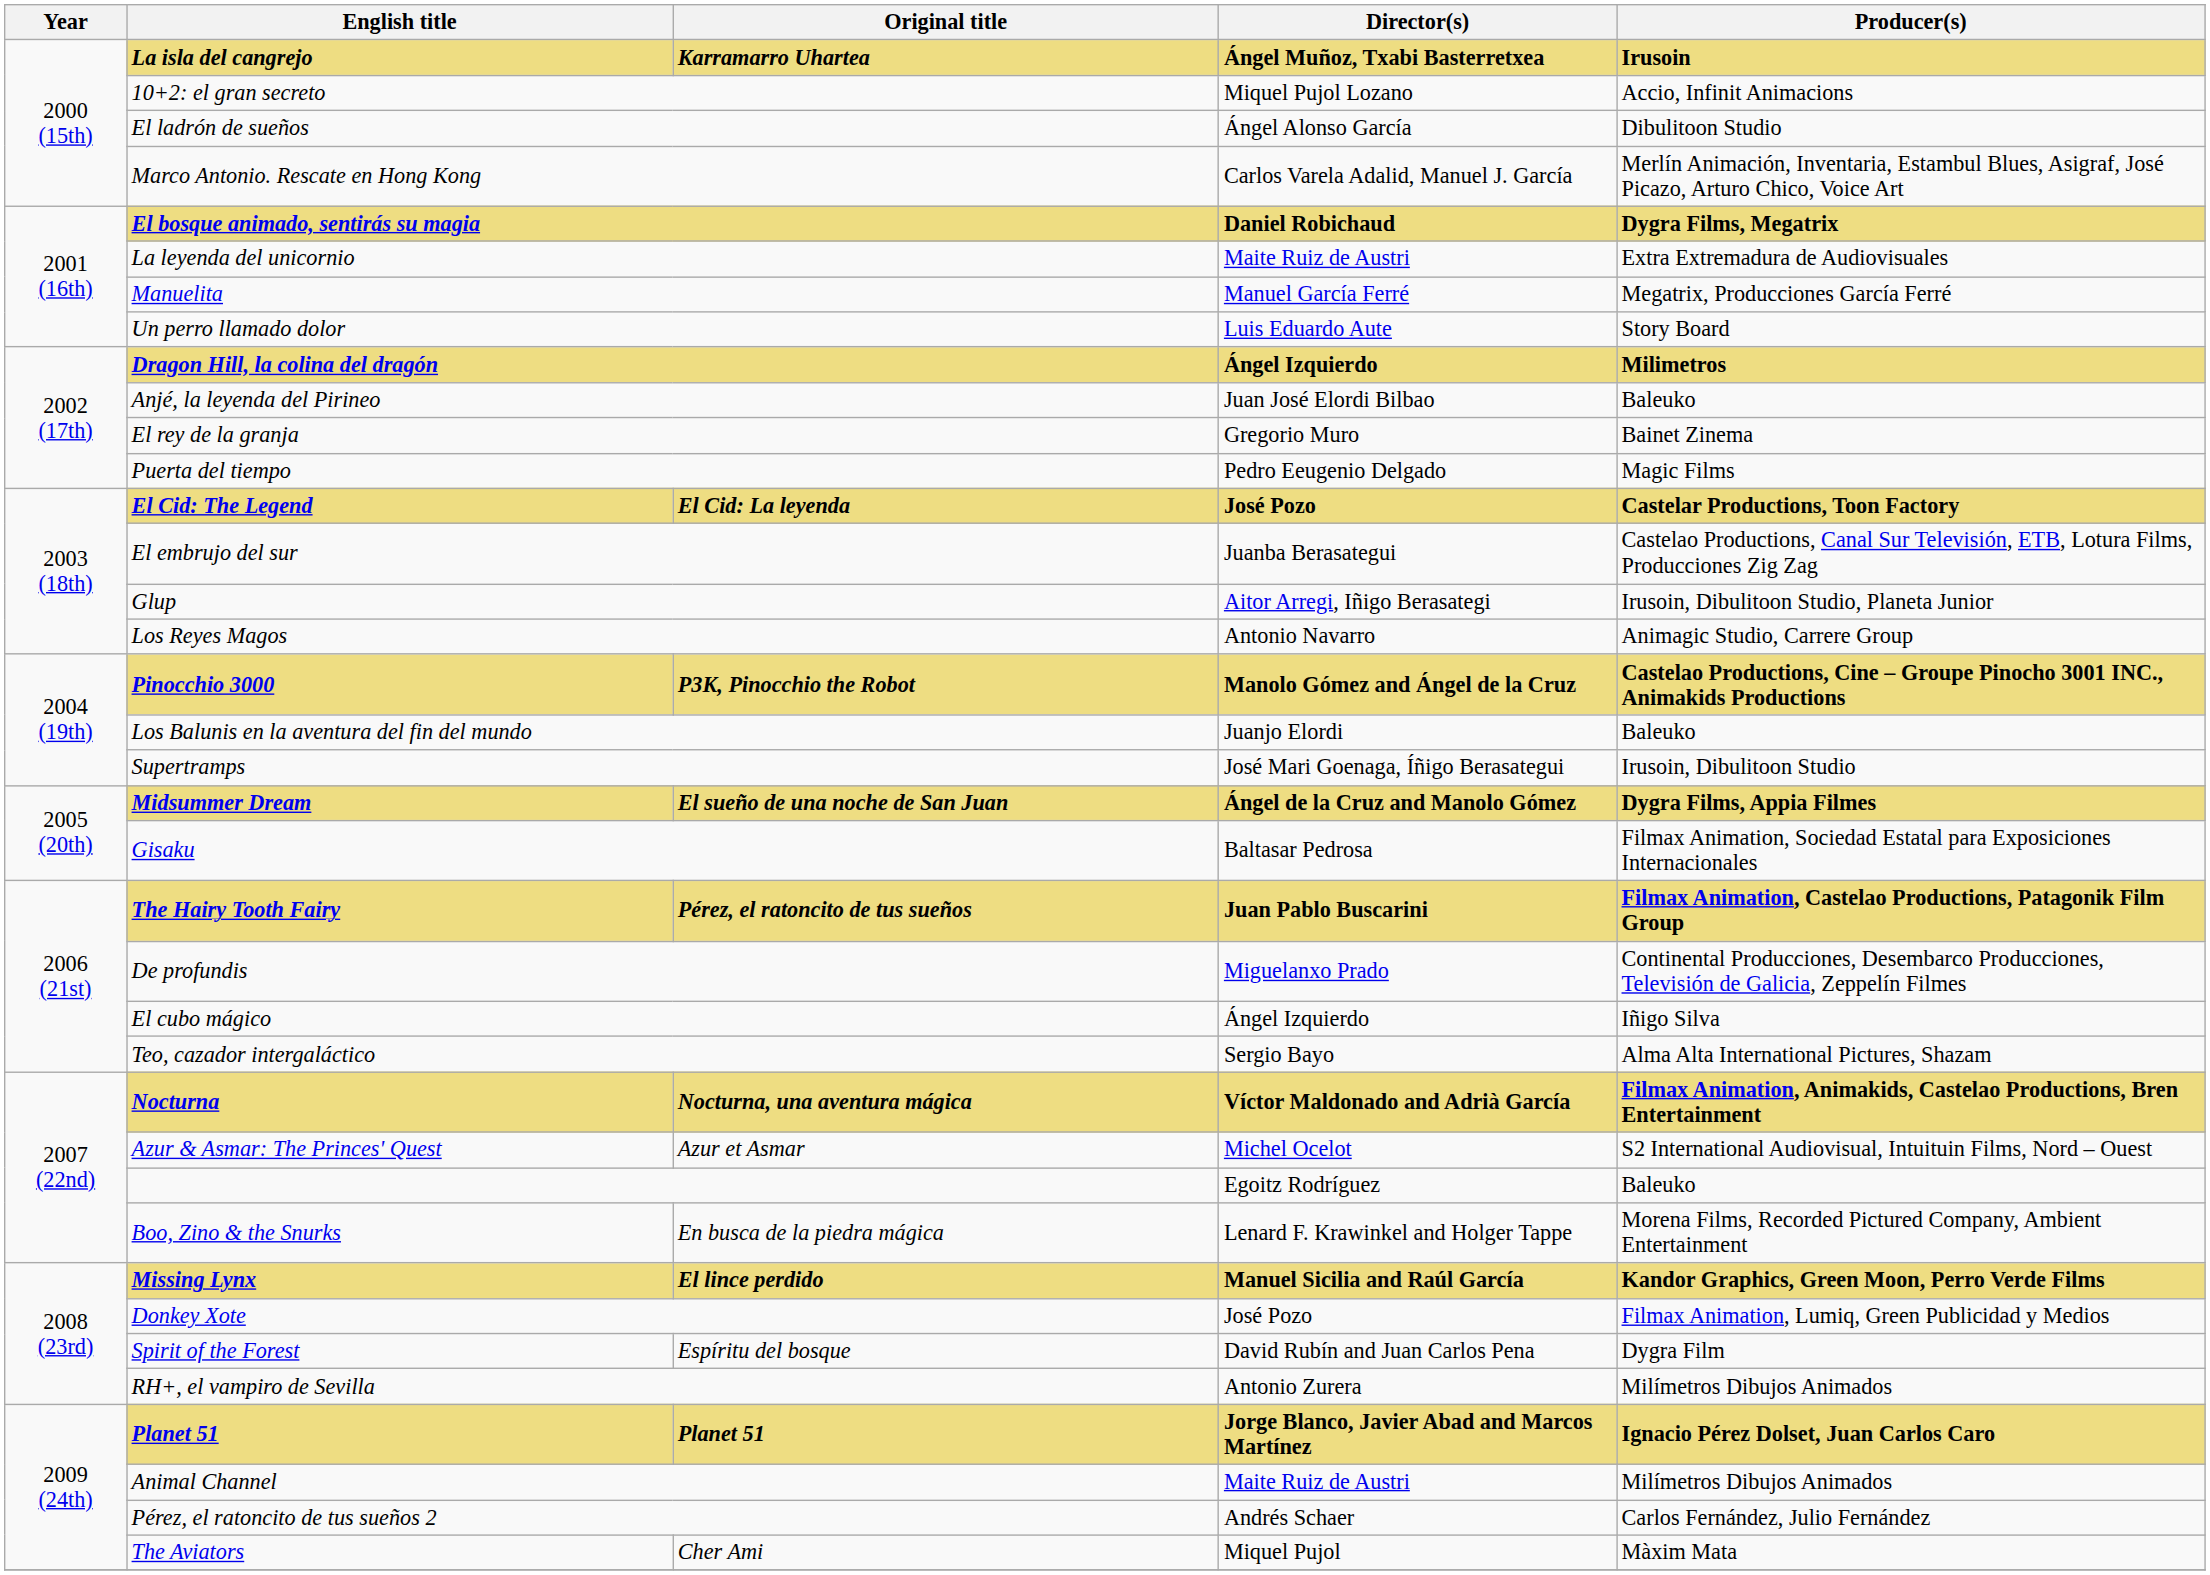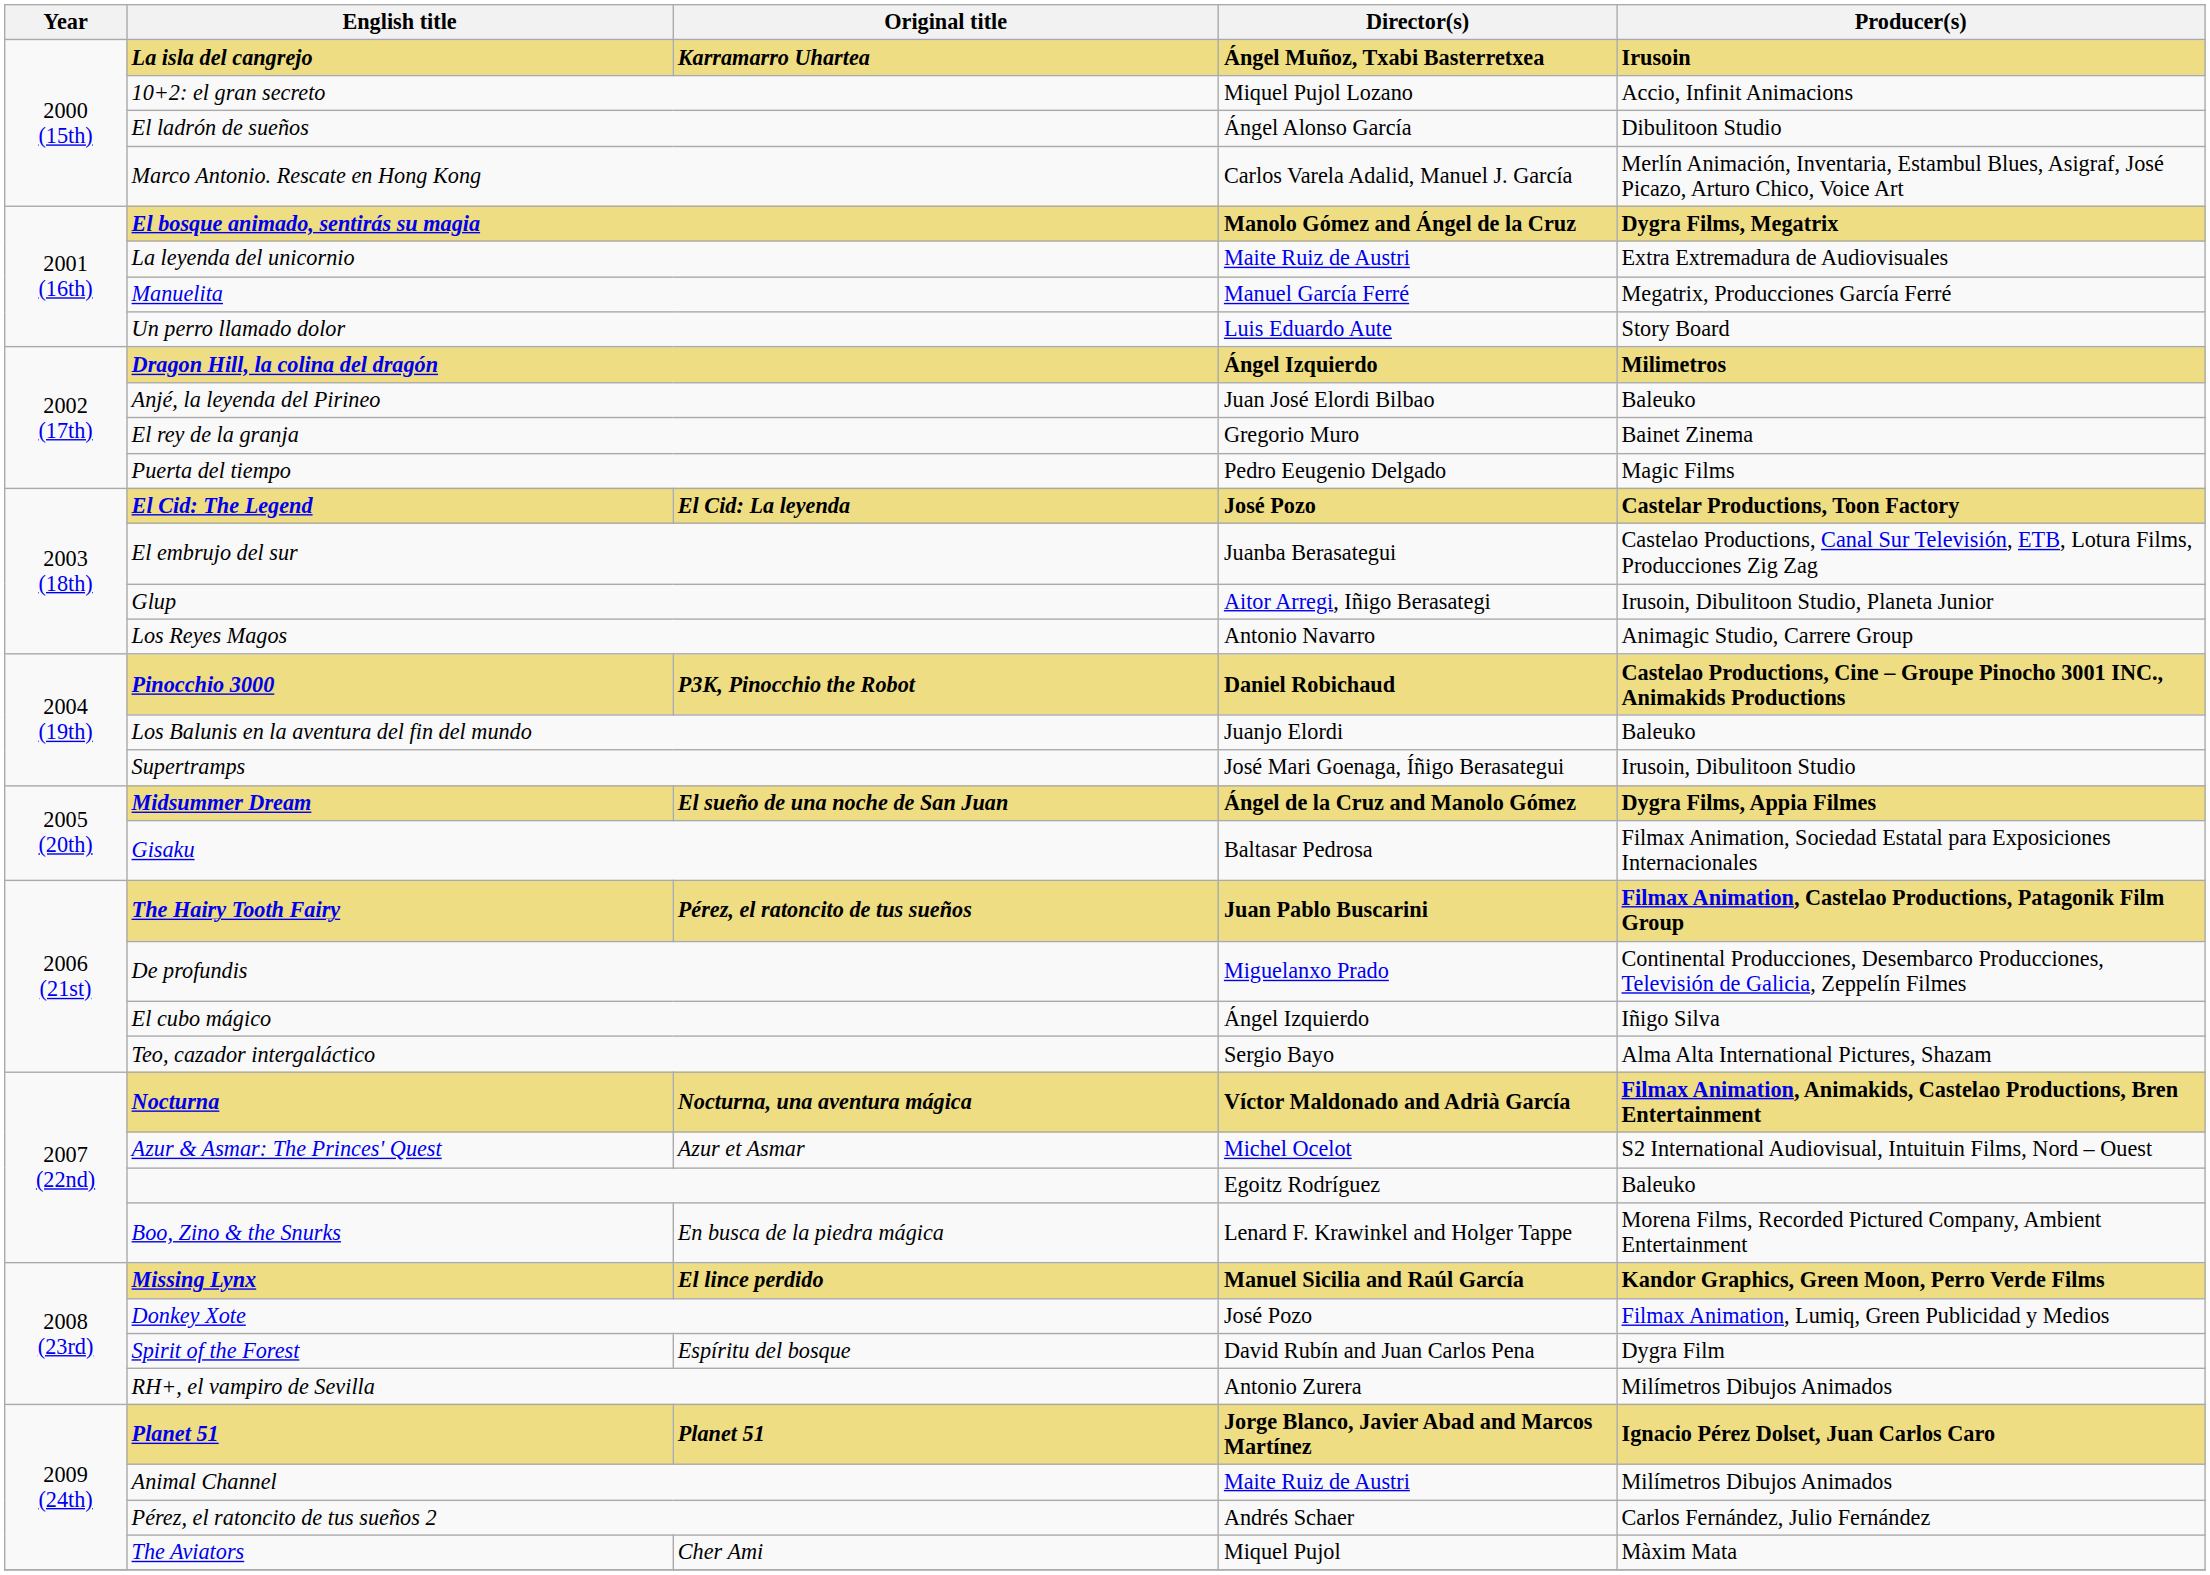(1309, 223) Daniel Robichaud -> (1400, 223) Manolo Gómez and Ángel de la Cruz
(1400, 684) Manolo Gómez and Ángel de la Cruz -> (1309, 684) Daniel Robichaud
